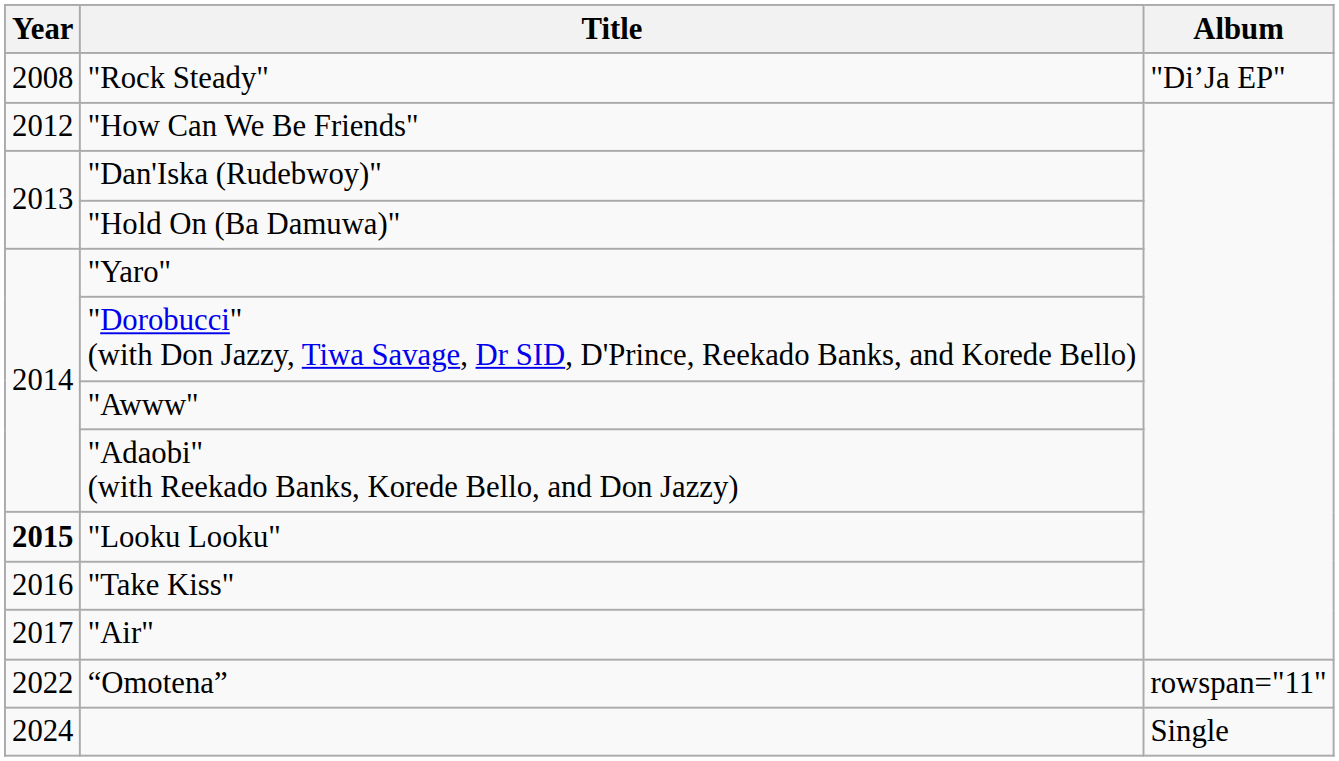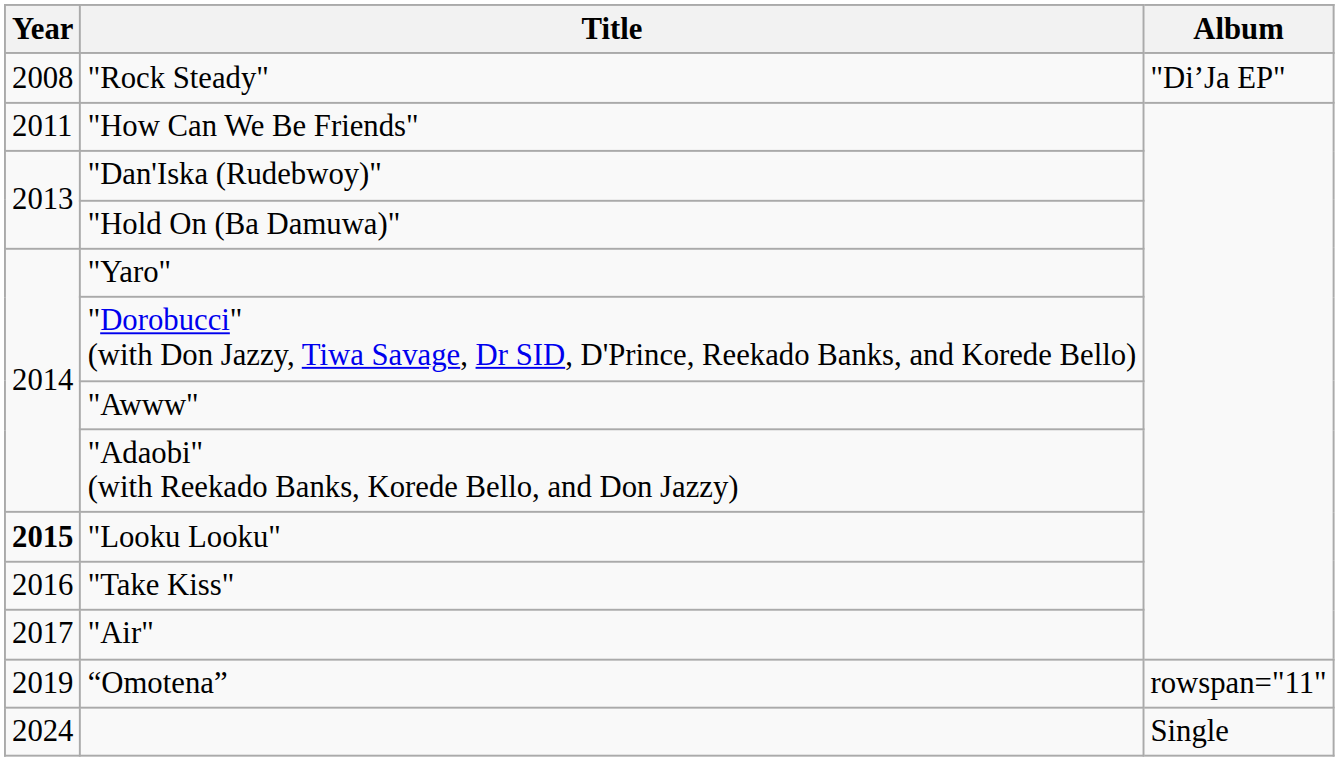(43, 126) 2012 -> (42, 126) 2011
(43, 682) 2022 -> (43, 682) 2019
